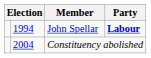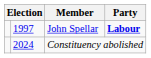(23, 28) 1994 -> (23, 28) 1997
(23, 45) 2004 -> (23, 45) 2024
